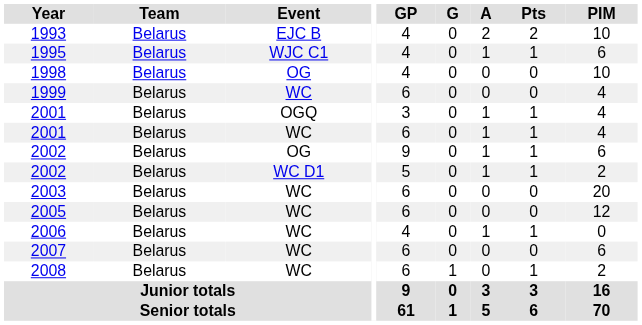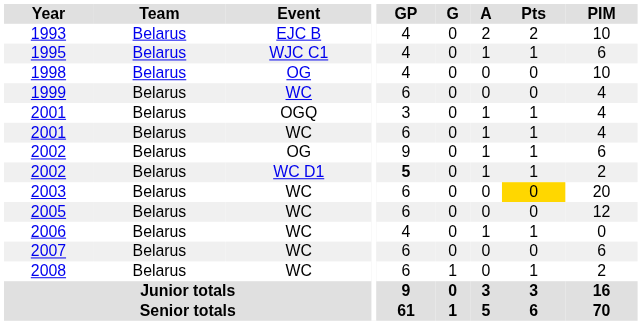(406, 172) normal -> (406, 172) bold
(534, 192) no background -> (534, 192) gold background
